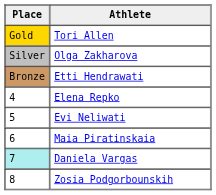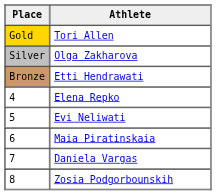(12, 159) paleturquoise background -> (12, 159) no background
